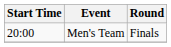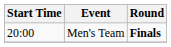(144, 32) normal -> (145, 32) bold
